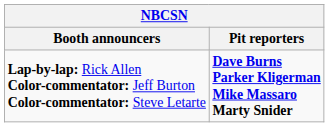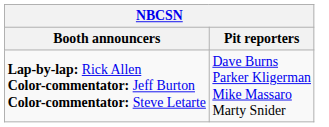(267, 86) bold -> (262, 86) normal
